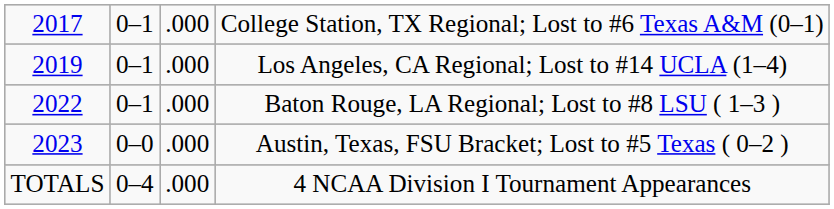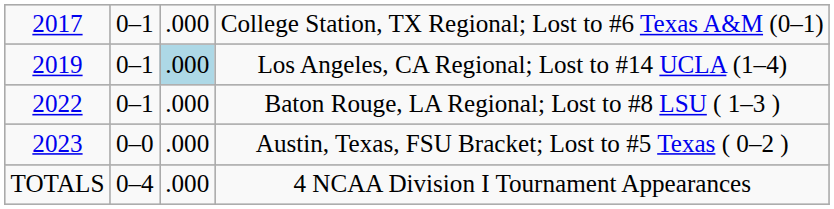(187, 64) no background -> (187, 64) lightblue background
